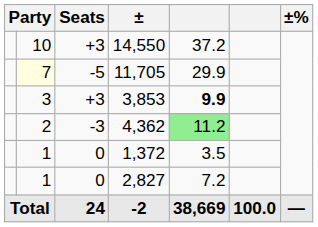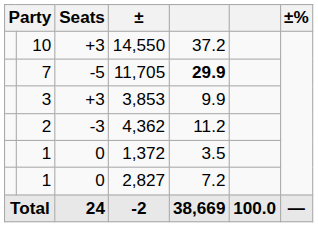(47, 72) lightyellow background -> (47, 72) no background
(209, 72) normal -> (209, 72) bold
(214, 99) bold -> (214, 99) normal
(209, 126) lightgreen background -> (209, 126) no background
